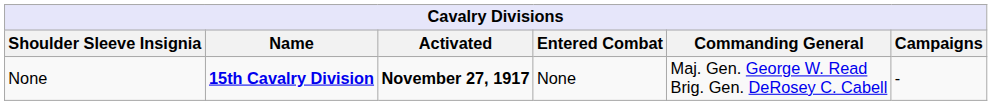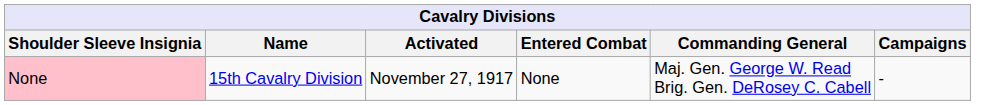(28, 78) no background -> (28, 78) pink background
(292, 78) bold -> (286, 78) normal
(456, 78) bold -> (441, 78) normal
